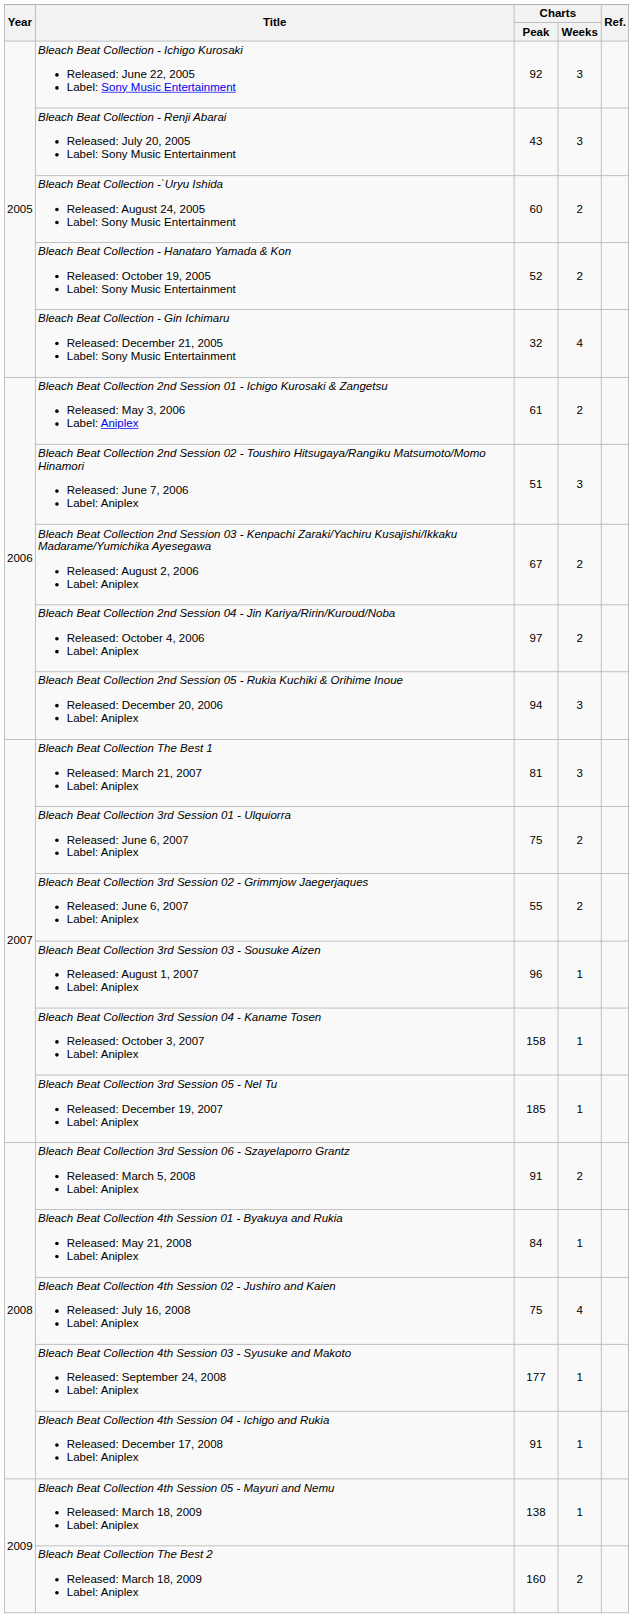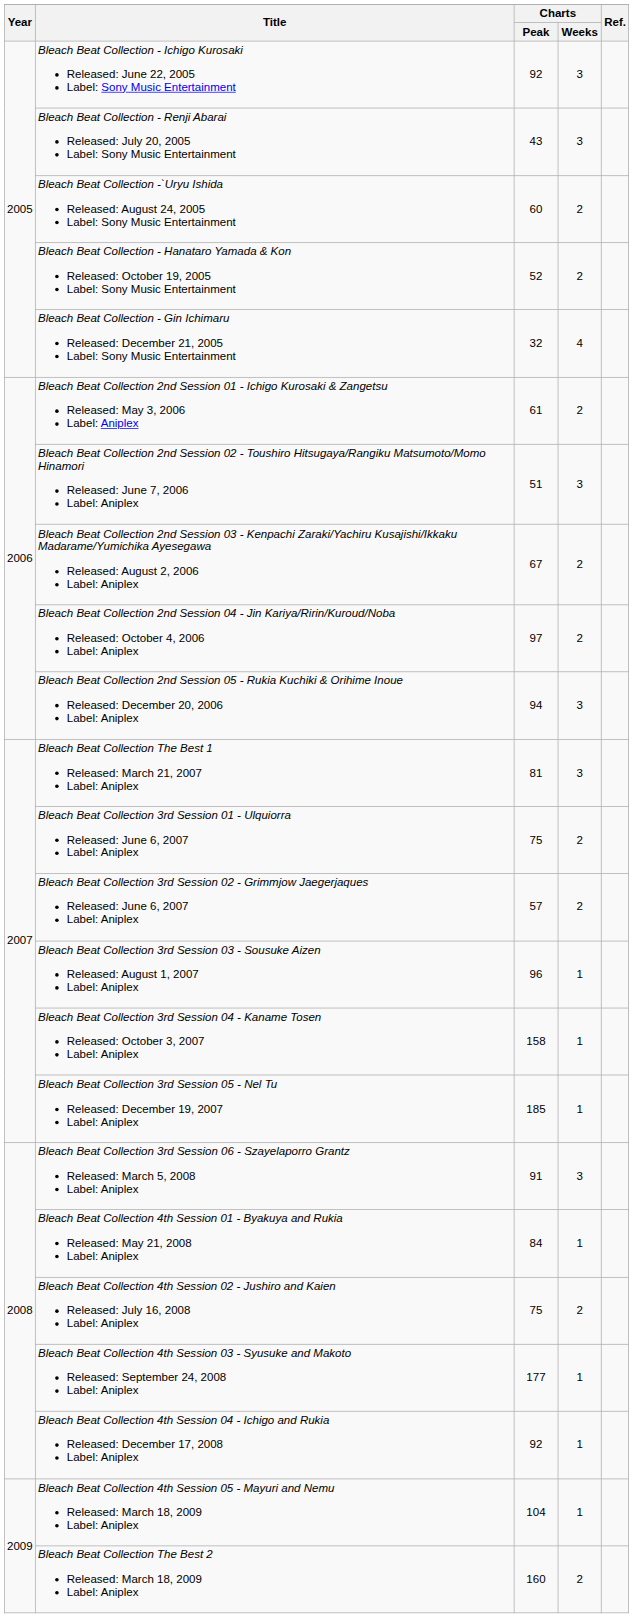(536, 907) 55 -> (536, 907) 57
(580, 1176) 2 -> (580, 1176) 3
(580, 1310) 4 -> (580, 1310) 2
(536, 1445) 91 -> (536, 1445) 92
(536, 1512) 138 -> (536, 1512) 104
